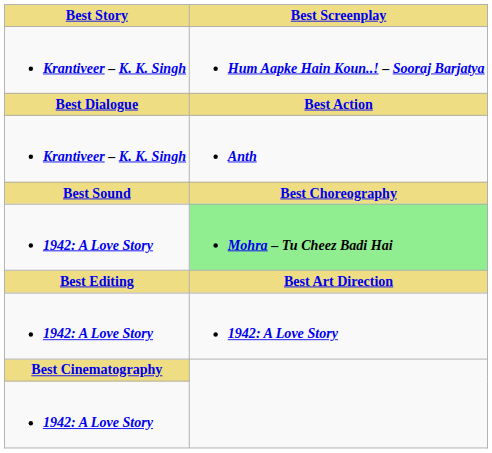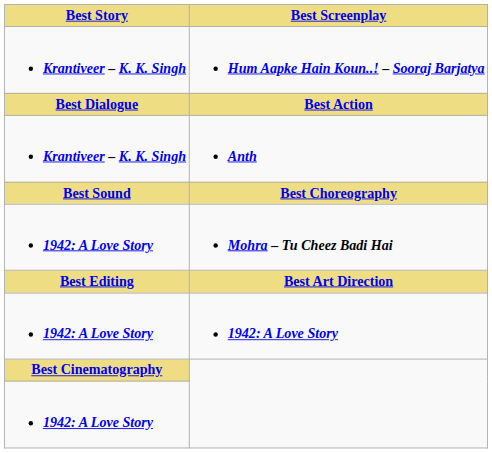(339, 245) lightgreen background -> (339, 245) no background
